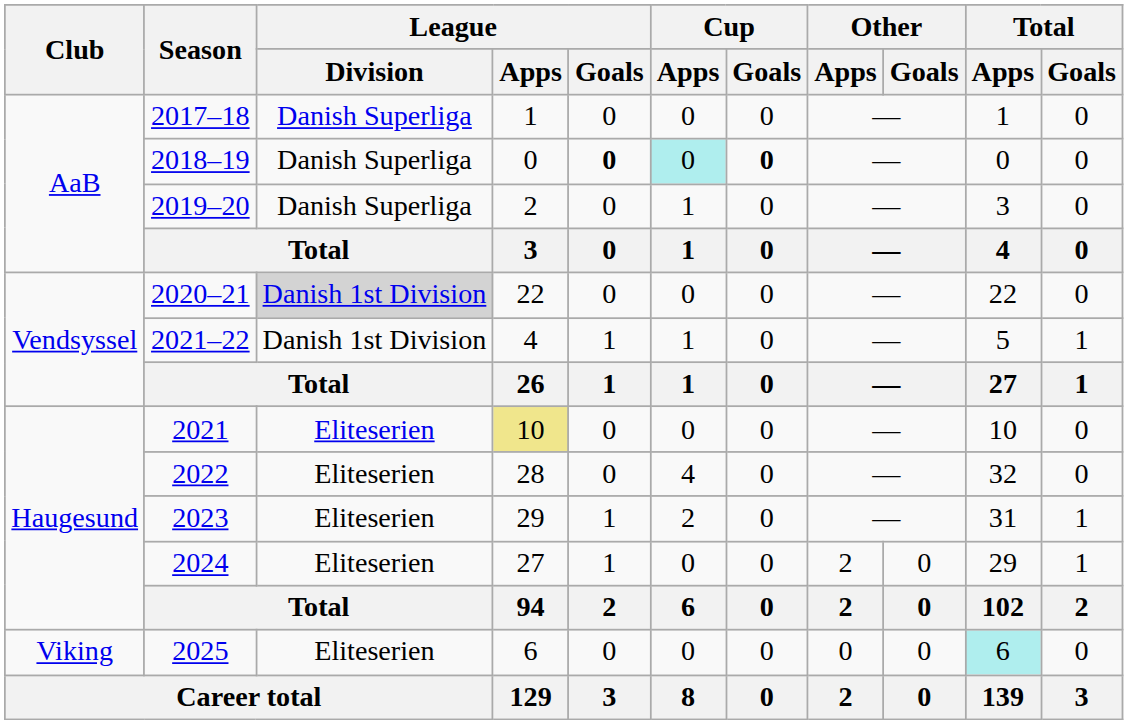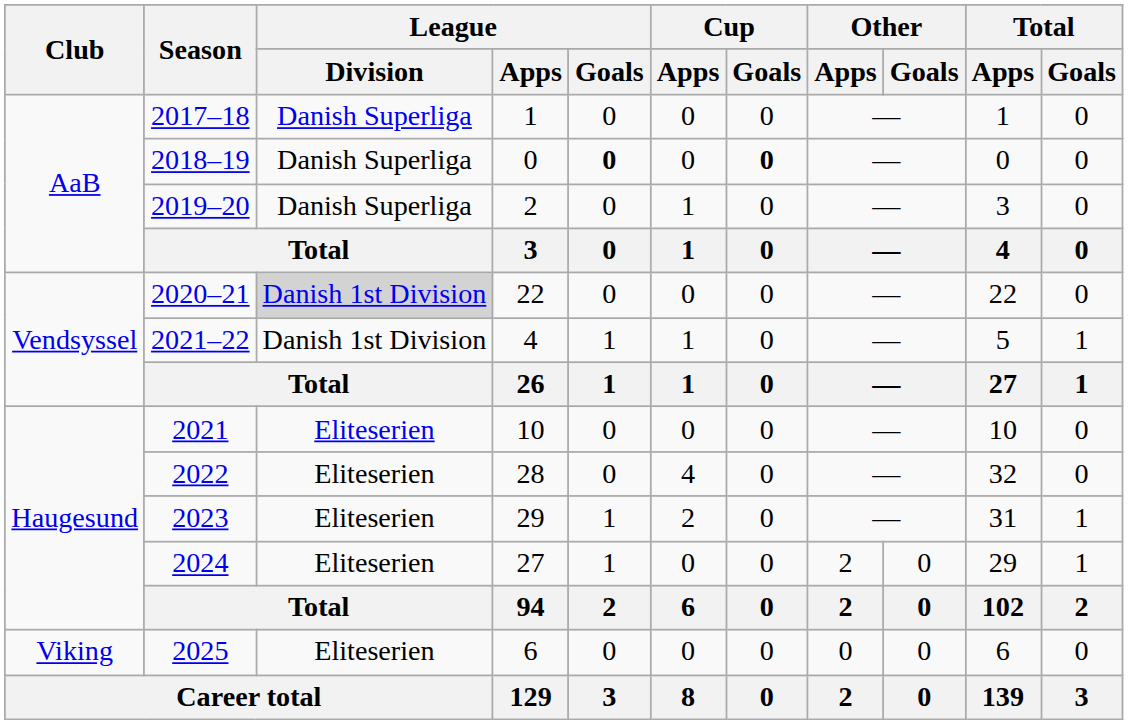(688, 160) paleturquoise background -> (688, 160) no background
(531, 428) khaki background -> (531, 428) no background
(1003, 652) paleturquoise background -> (1003, 652) no background
